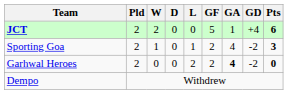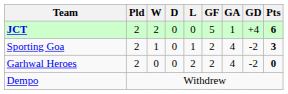(232, 64) bold -> (232, 64) normal
